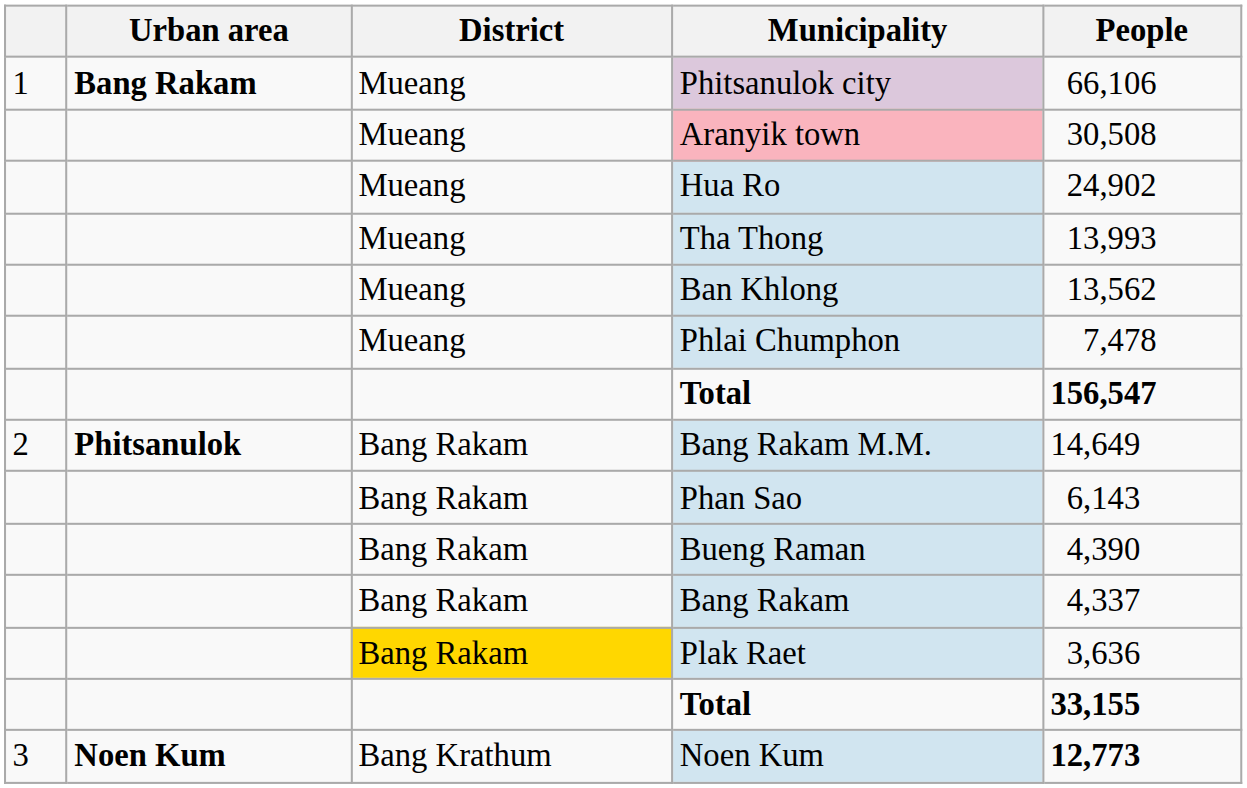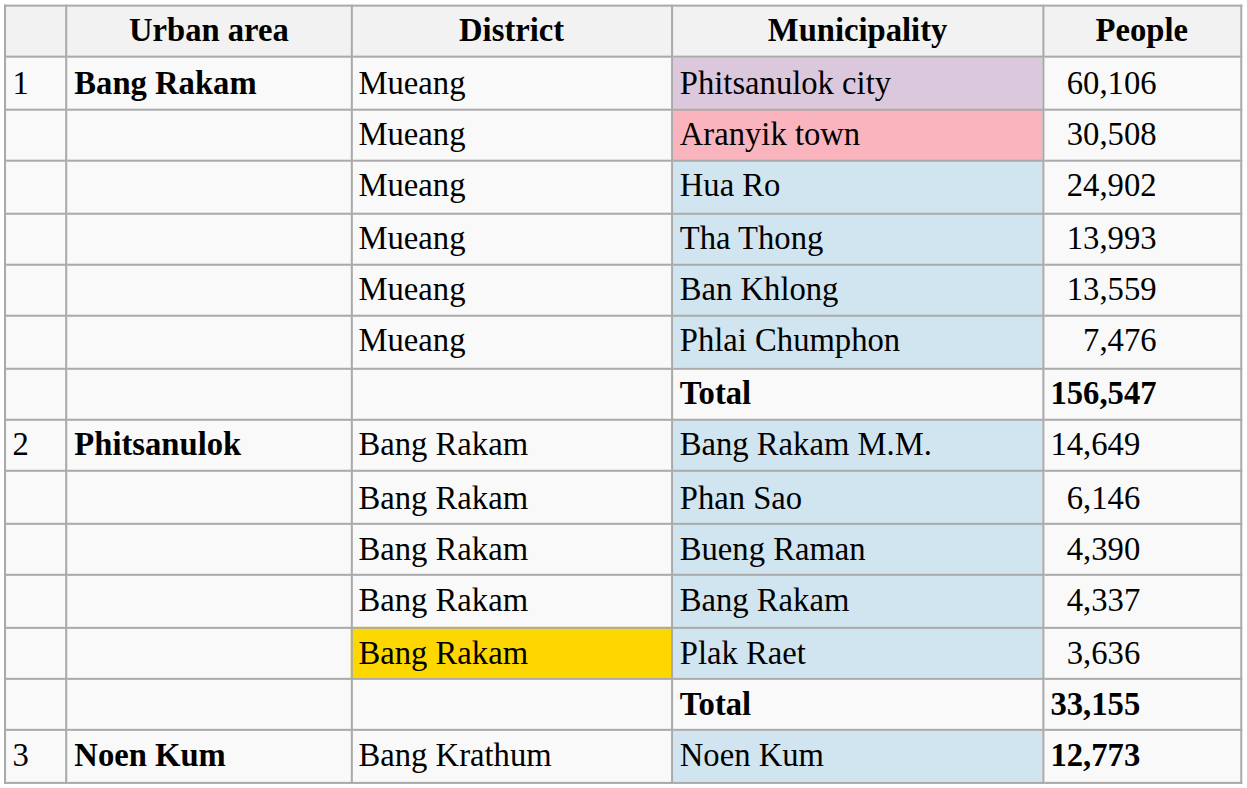(1103, 82) 66,106 -> (1103, 82) 60,106
(1103, 289) 13,562 -> (1103, 289) 13,559
(1103, 341) 7,478 -> (1103, 341) 7,476
(1095, 496) 6,143 -> (1095, 496) 6,146
